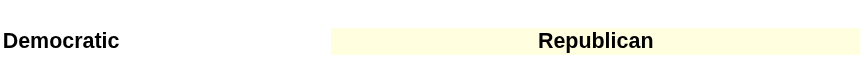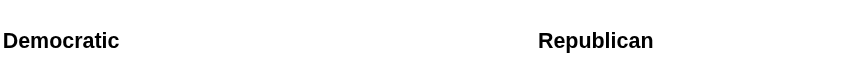(596, 41) lightyellow background -> (596, 41) no background
